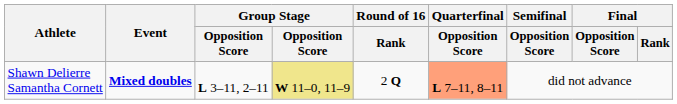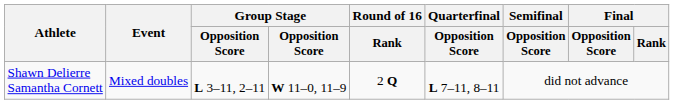(150, 80) bold -> (149, 80) normal
(313, 88) khaki background -> (309, 88) no background
(468, 88) lightsalmon background -> (464, 88) no background
